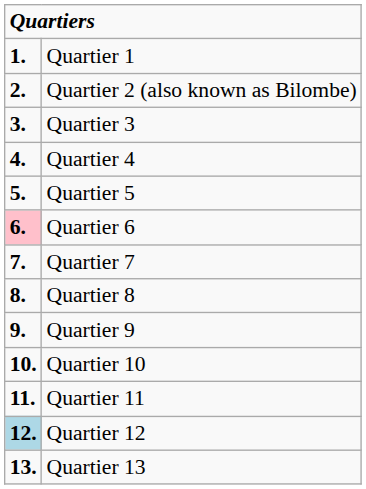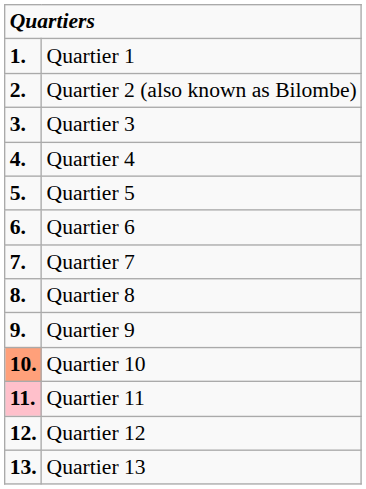(18, 227) pink background -> (18, 227) no background
(23, 364) no background -> (23, 364) lightsalmon background
(23, 398) no background -> (23, 398) pink background
(23, 432) lightblue background -> (23, 432) no background
